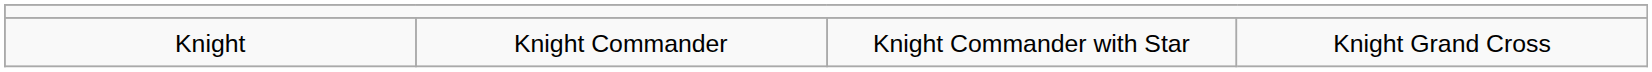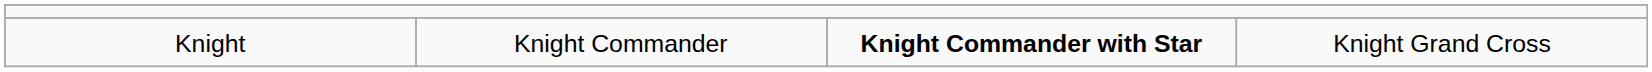(1031, 43) normal -> (1031, 41) bold
